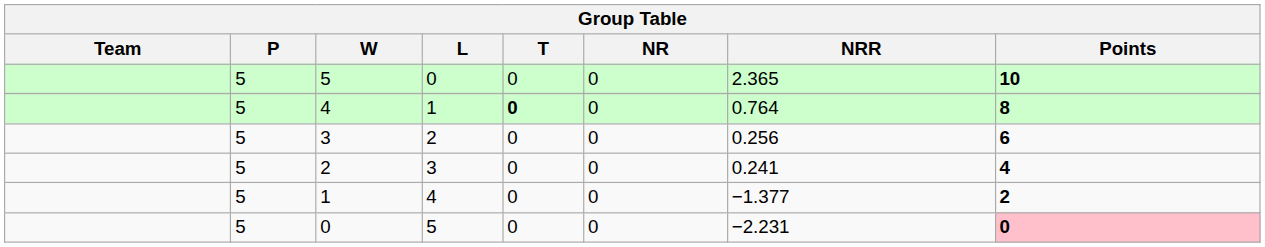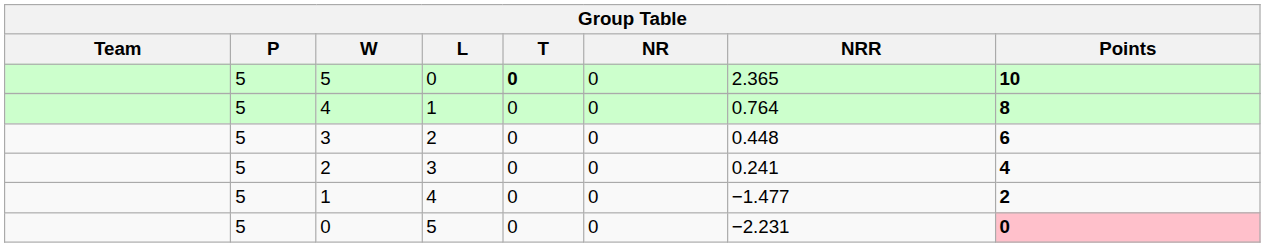(512, 78) normal -> (512, 78) bold
(512, 108) bold -> (512, 108) normal
(755, 138) 0.256 -> (755, 138) 0.448
(761, 197) −1.377 -> (761, 197) −1.477
